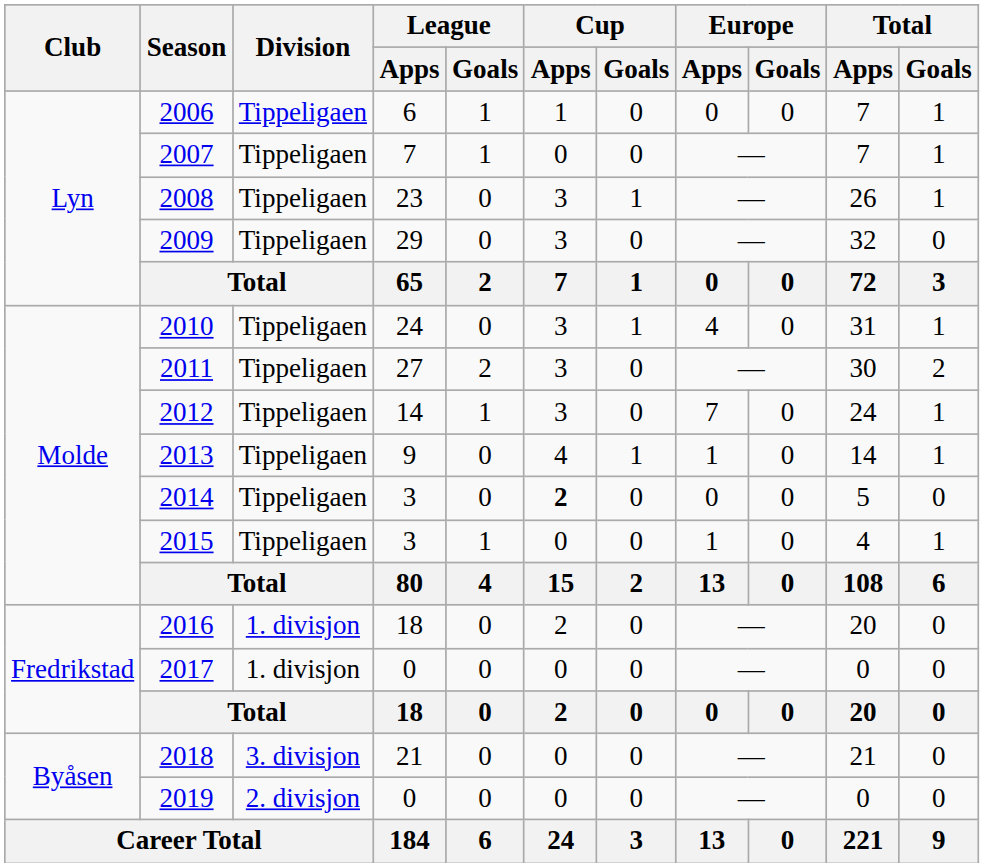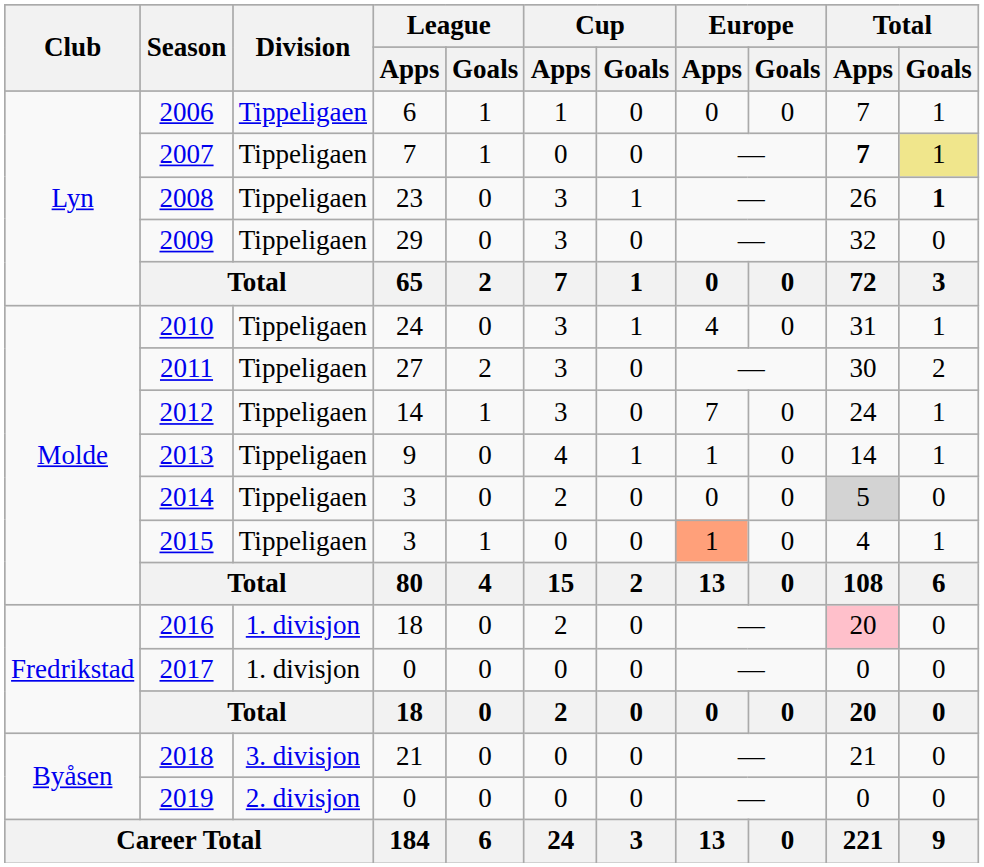(863, 154) normal -> (863, 154) bold
(939, 154) no background -> (939, 154) khaki background
(939, 197) normal -> (939, 197) bold
(561, 497) bold -> (561, 497) normal
(863, 497) no background -> (863, 497) lightgrey background
(712, 540) no background -> (712, 540) lightsalmon background
(863, 626) no background -> (863, 626) pink background
